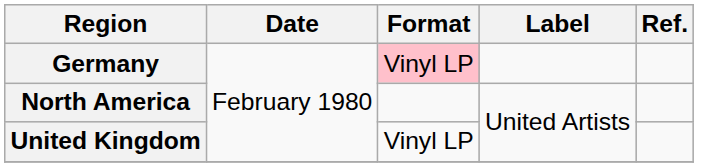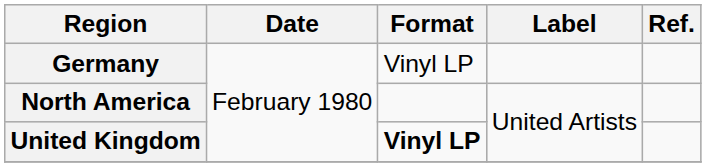(429, 63) pink background -> (429, 63) no background
(429, 141) normal -> (432, 141) bold
